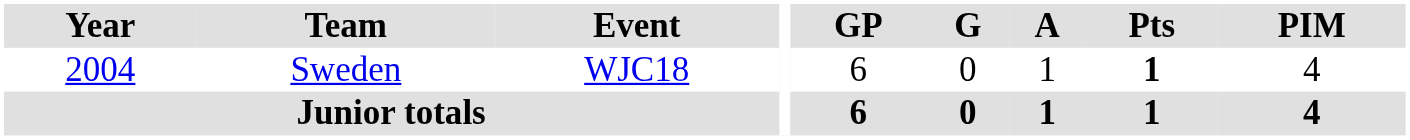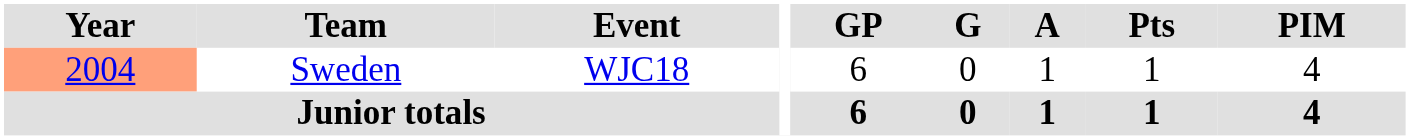(100, 69) no background -> (100, 69) lightsalmon background
(1152, 69) bold -> (1152, 69) normal
